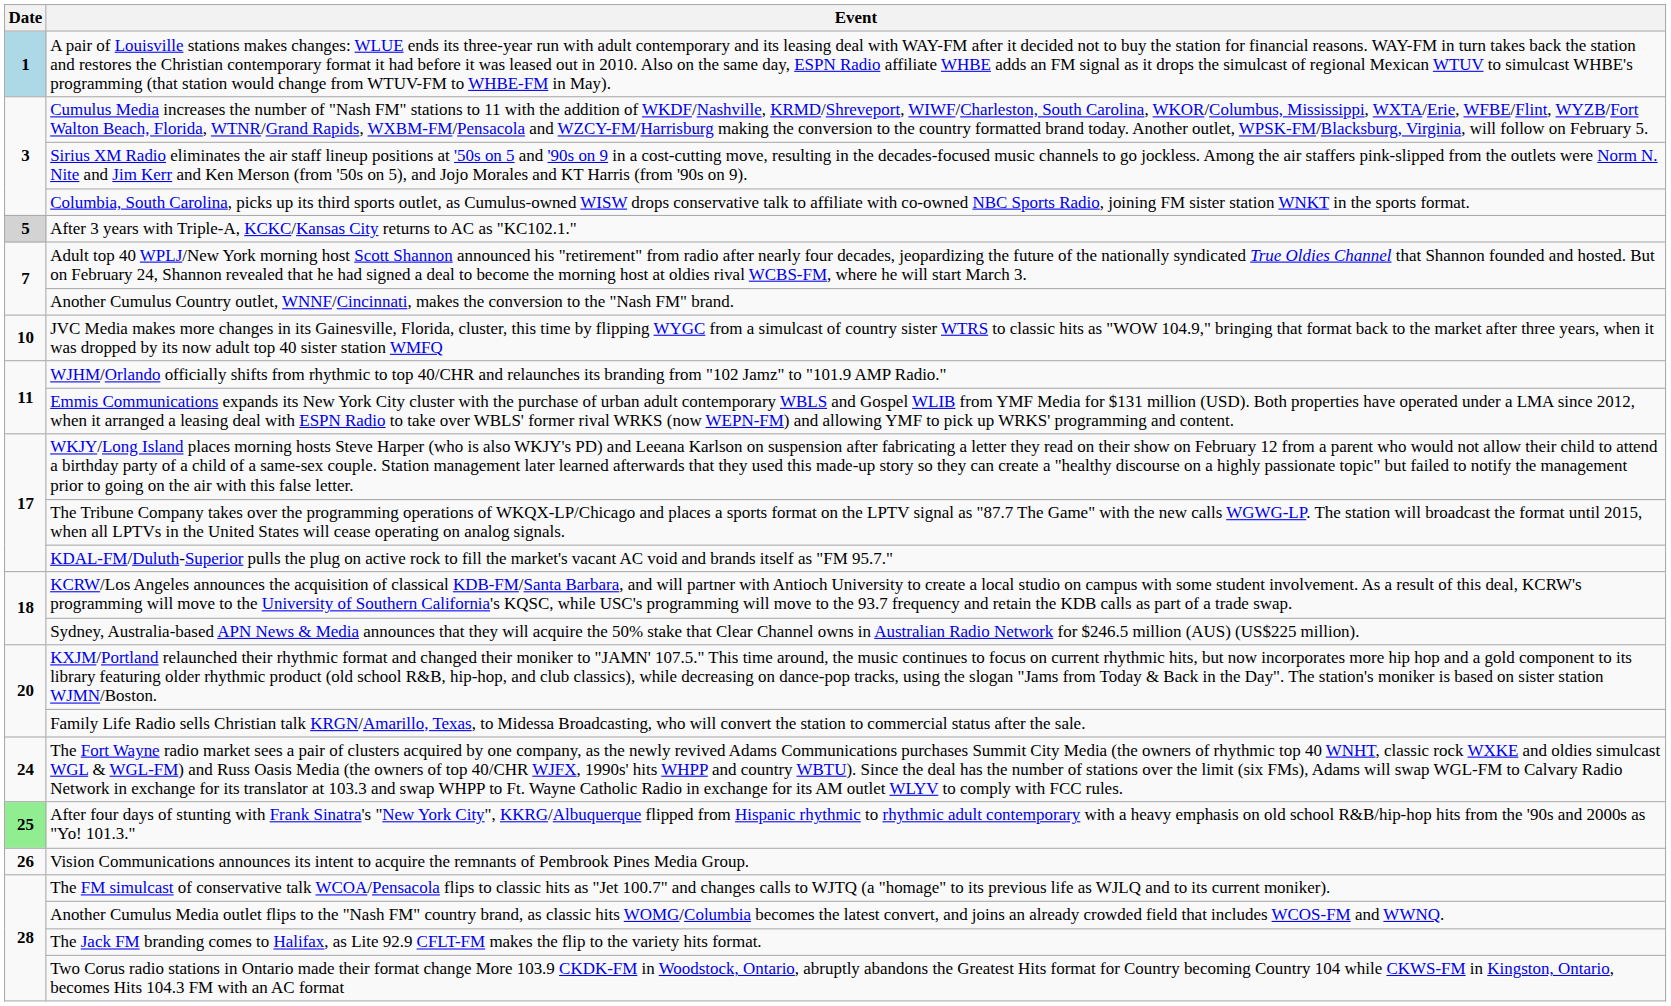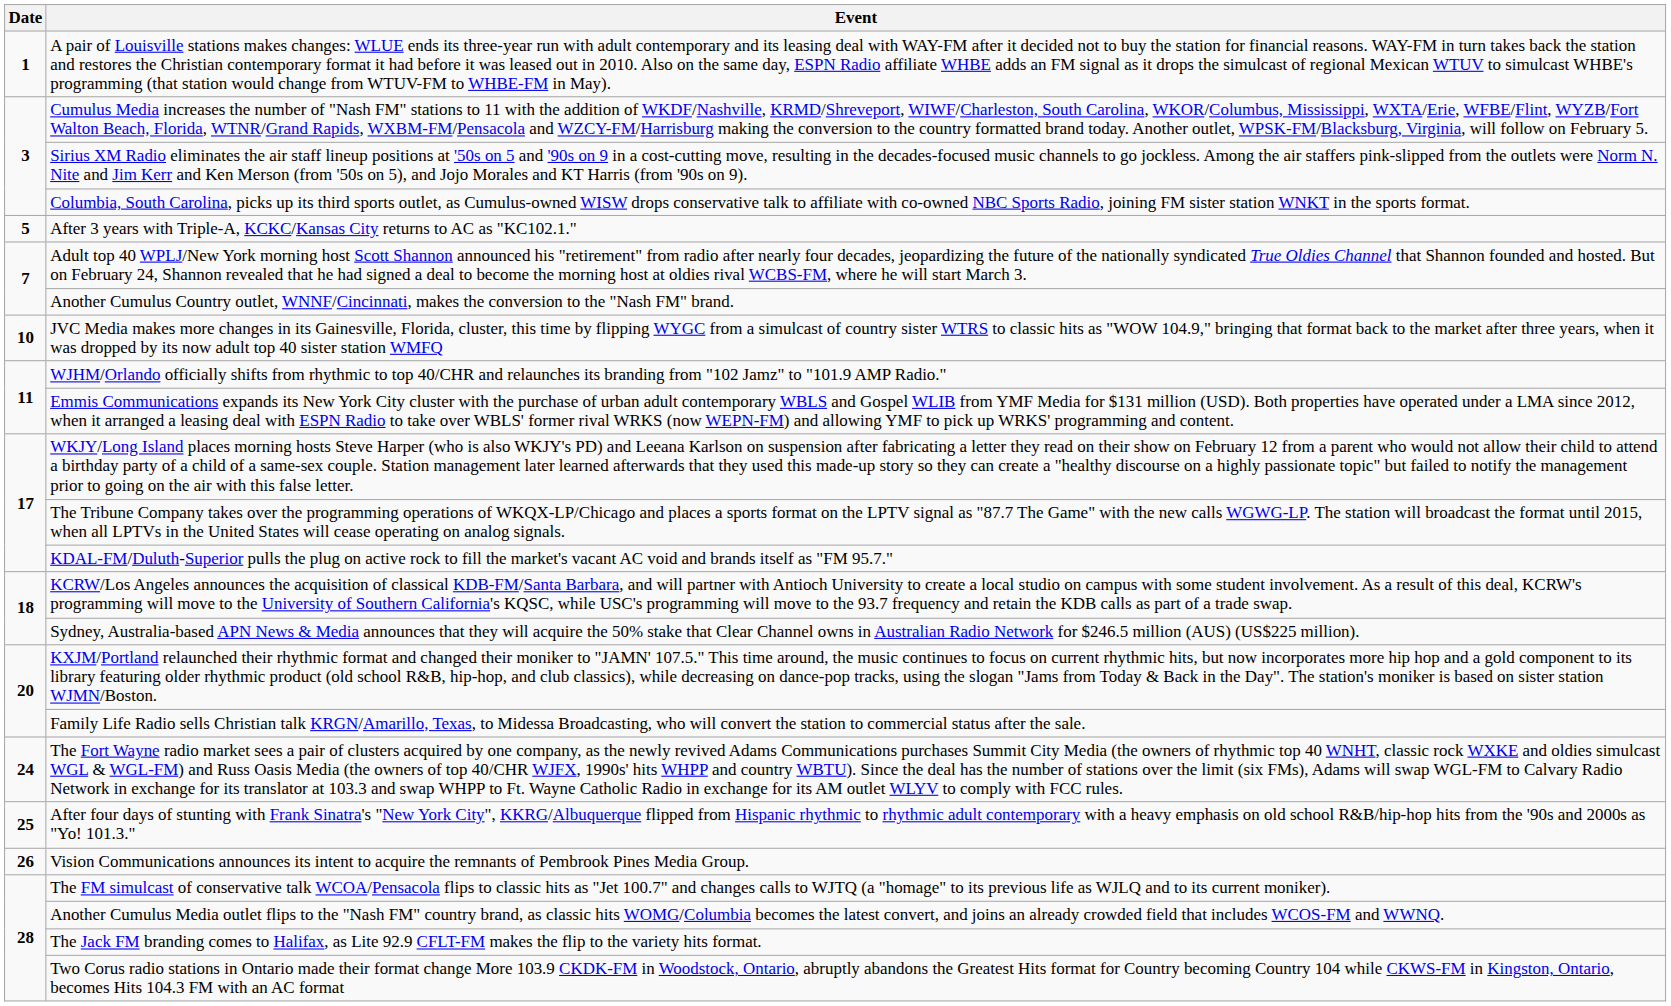(25, 63) lightblue background -> (25, 63) no background
(25, 228) lightgrey background -> (25, 228) no background
(25, 824) lightgreen background -> (25, 824) no background
